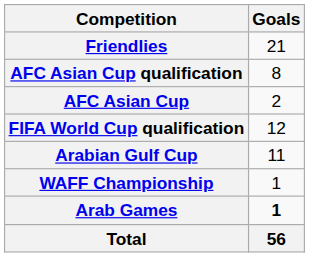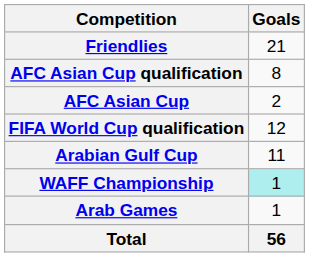(276, 183) no background -> (276, 183) paleturquoise background
(276, 210) bold -> (276, 210) normal
